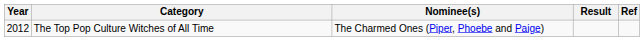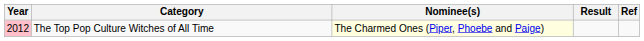(18, 28) no background -> (18, 28) pink background
(439, 28) no background -> (439, 28) lightyellow background
